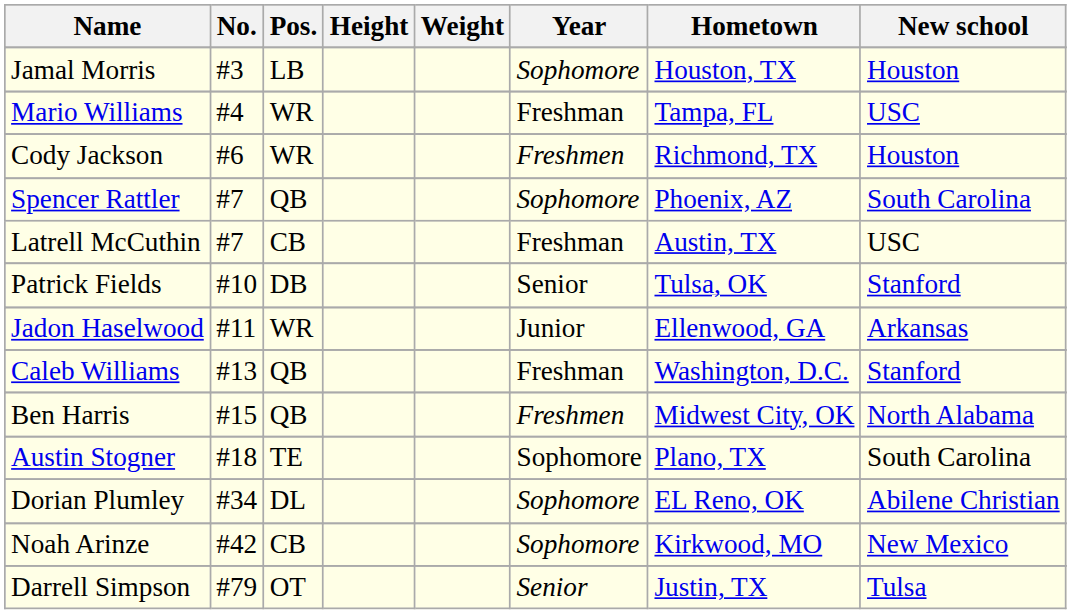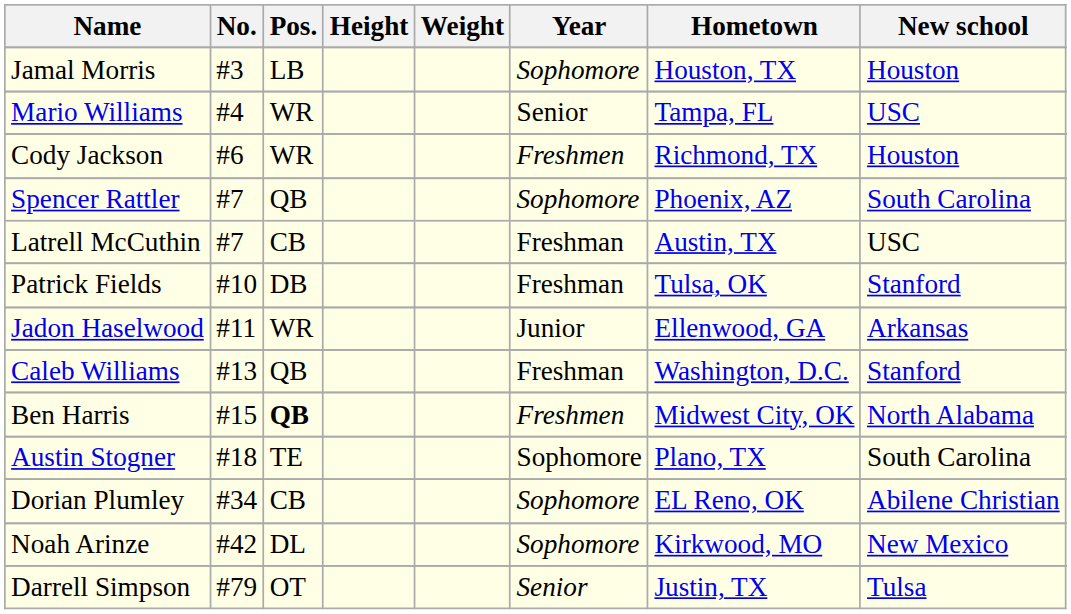(570, 112) Freshman -> (552, 112) Senior
(552, 284) Senior -> (570, 284) Freshman
(289, 414) normal -> (289, 414) bold
(288, 500) DL -> (288, 500) CB
(288, 543) CB -> (288, 543) DL
